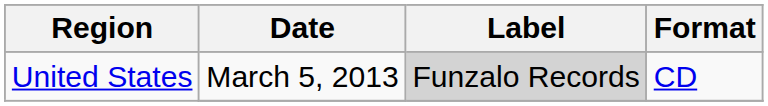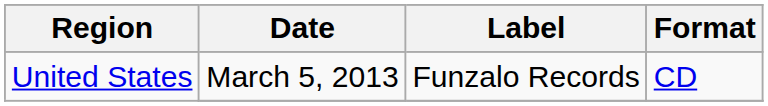(526, 76) lightgrey background -> (526, 76) no background
